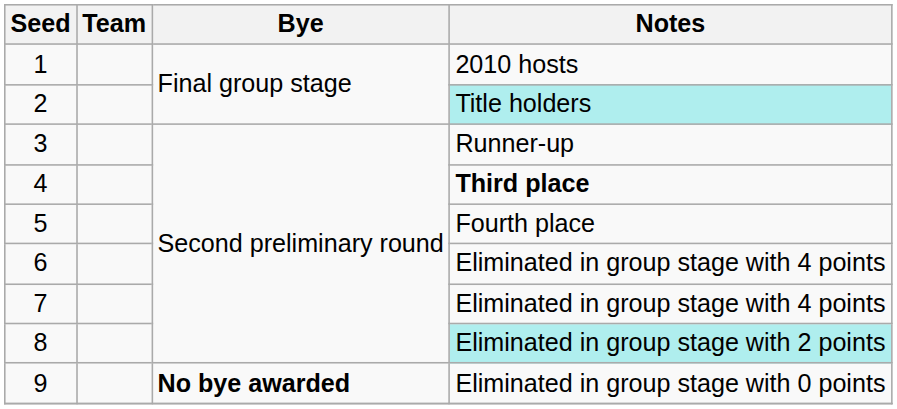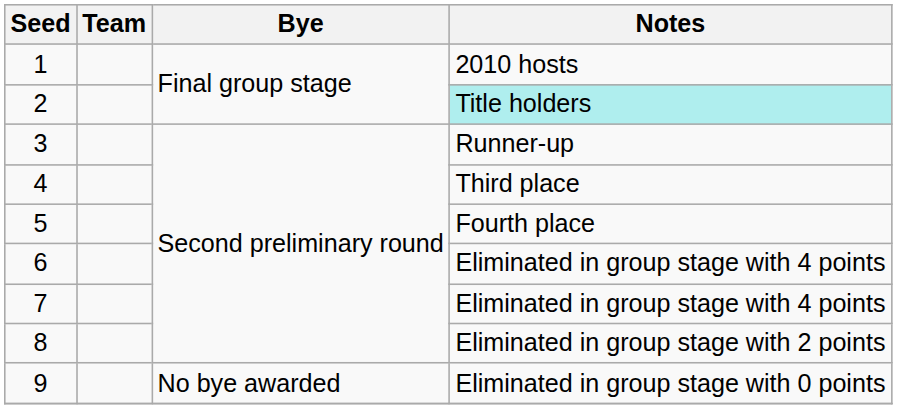(522, 183) bold -> (518, 183) normal
(670, 343) paleturquoise background -> (670, 343) no background
(254, 382) bold -> (249, 382) normal
